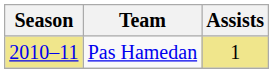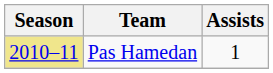(235, 52) khaki background -> (235, 52) no background
